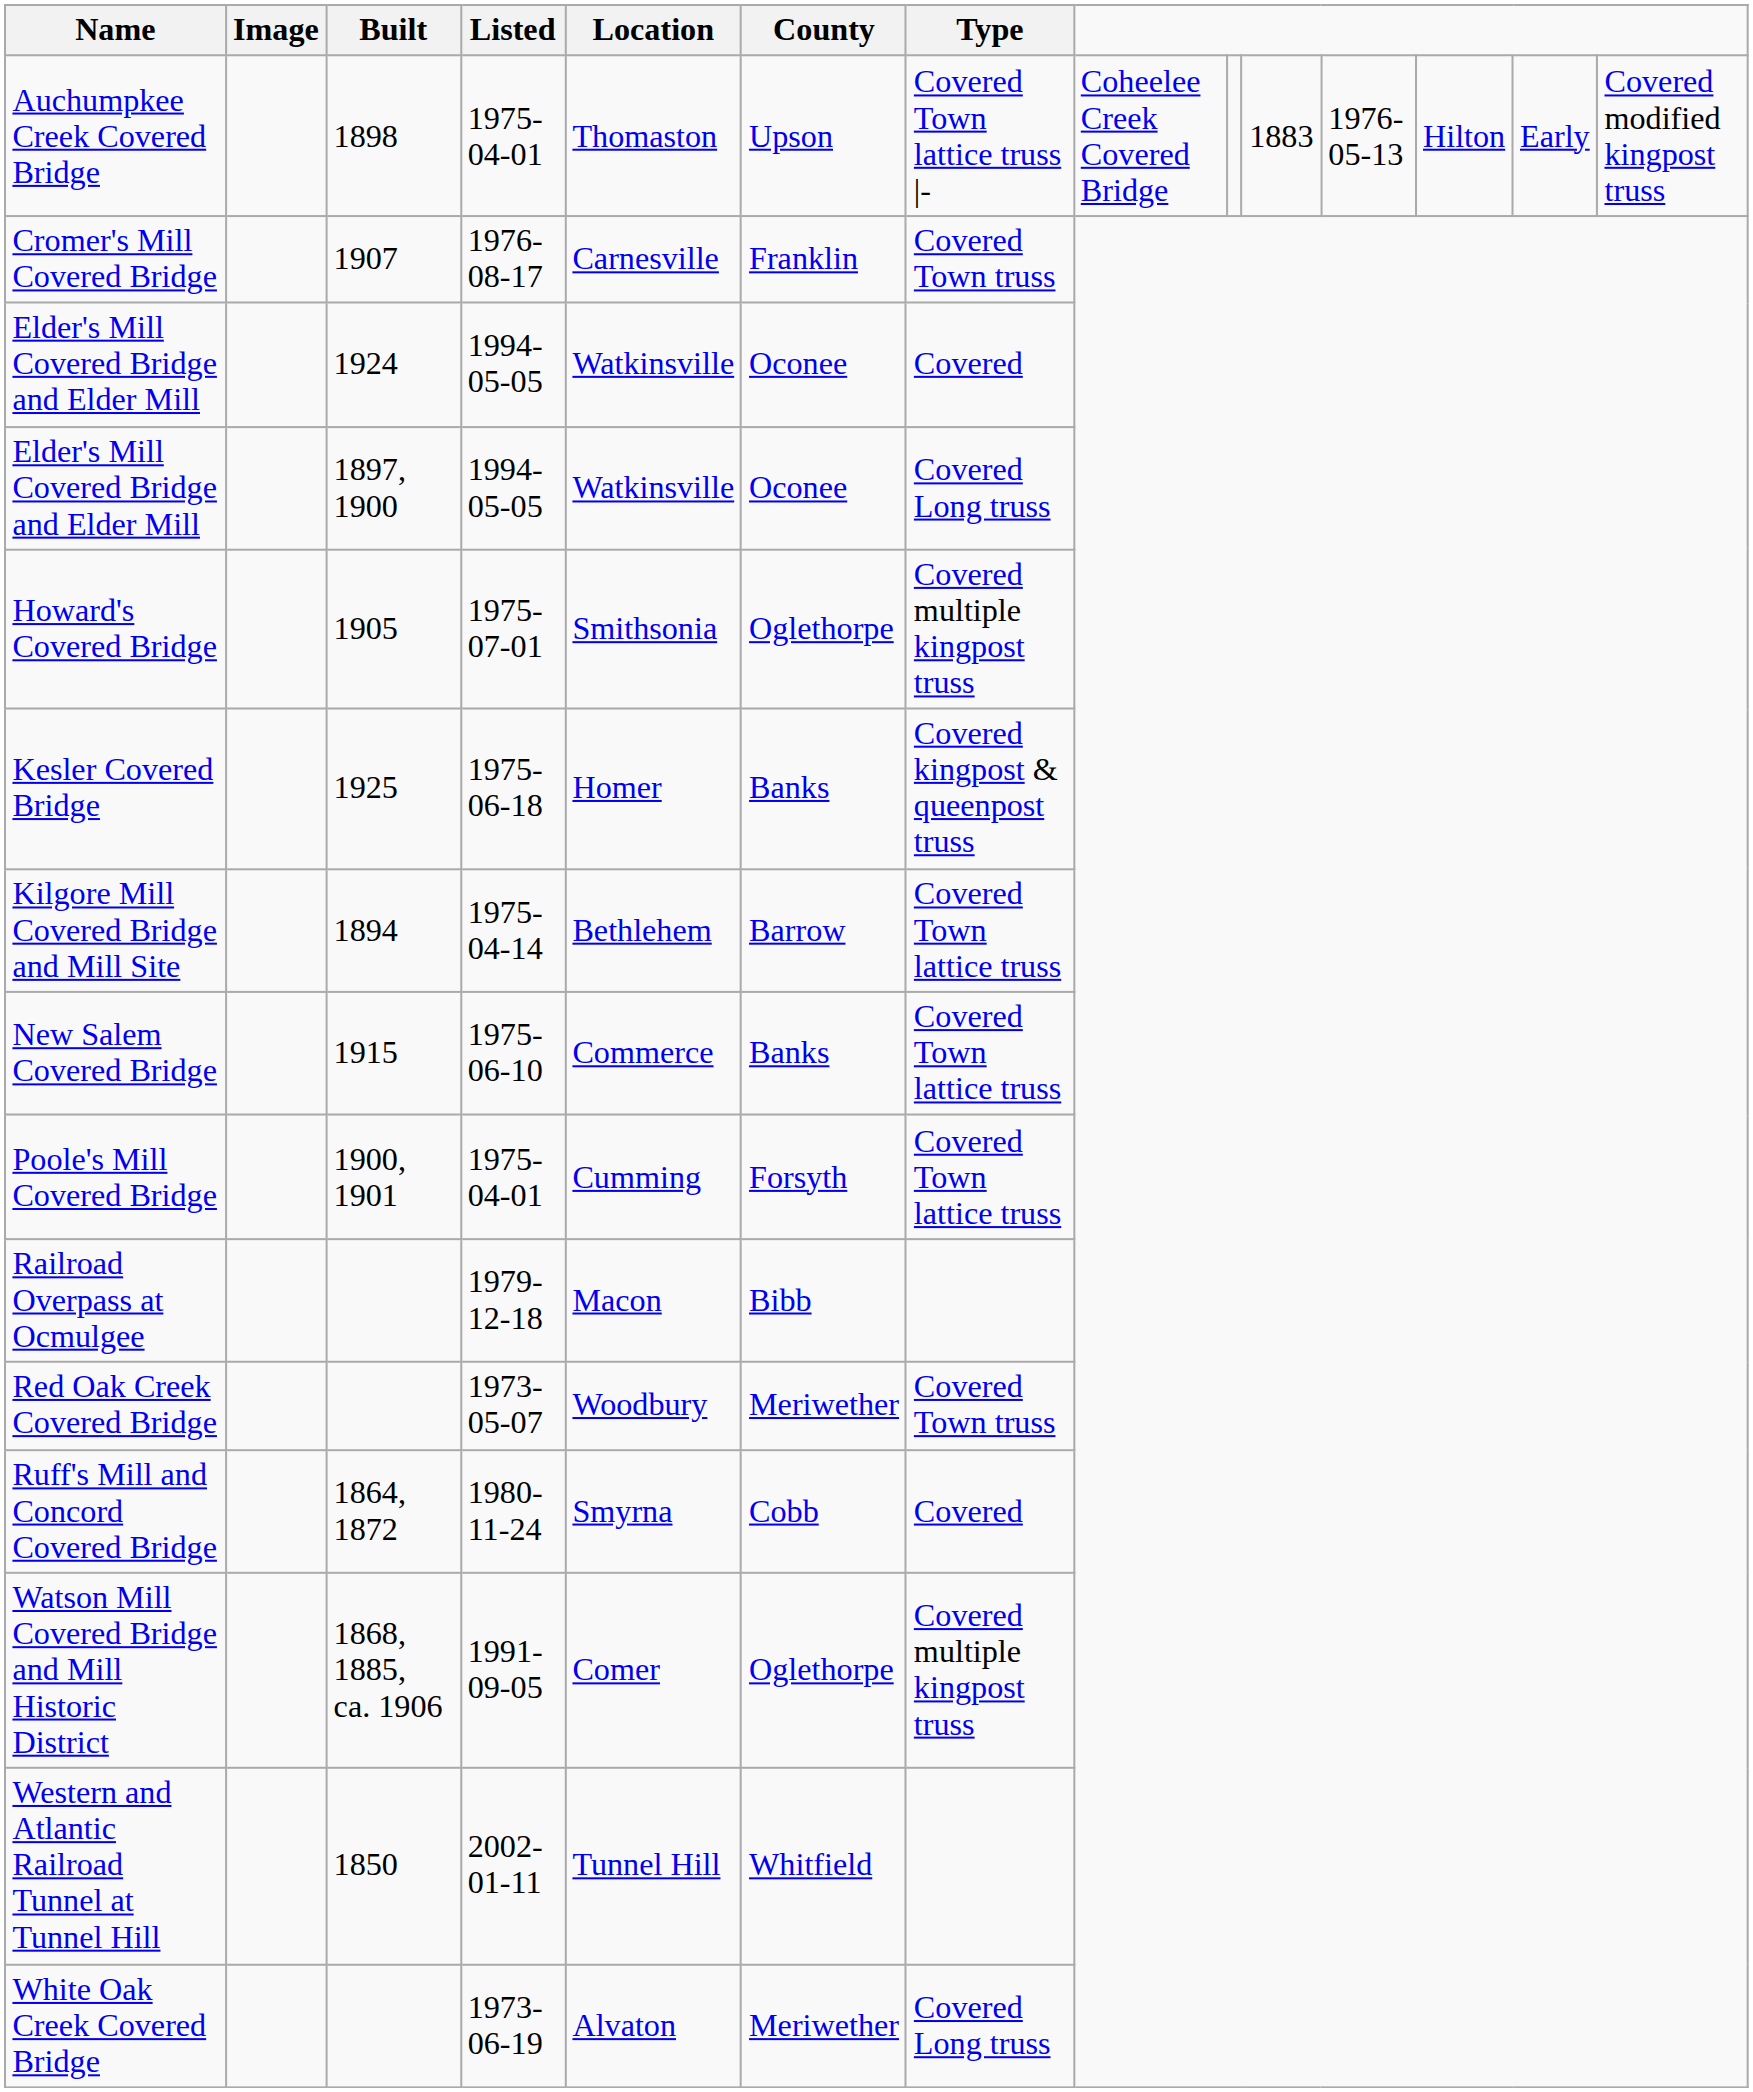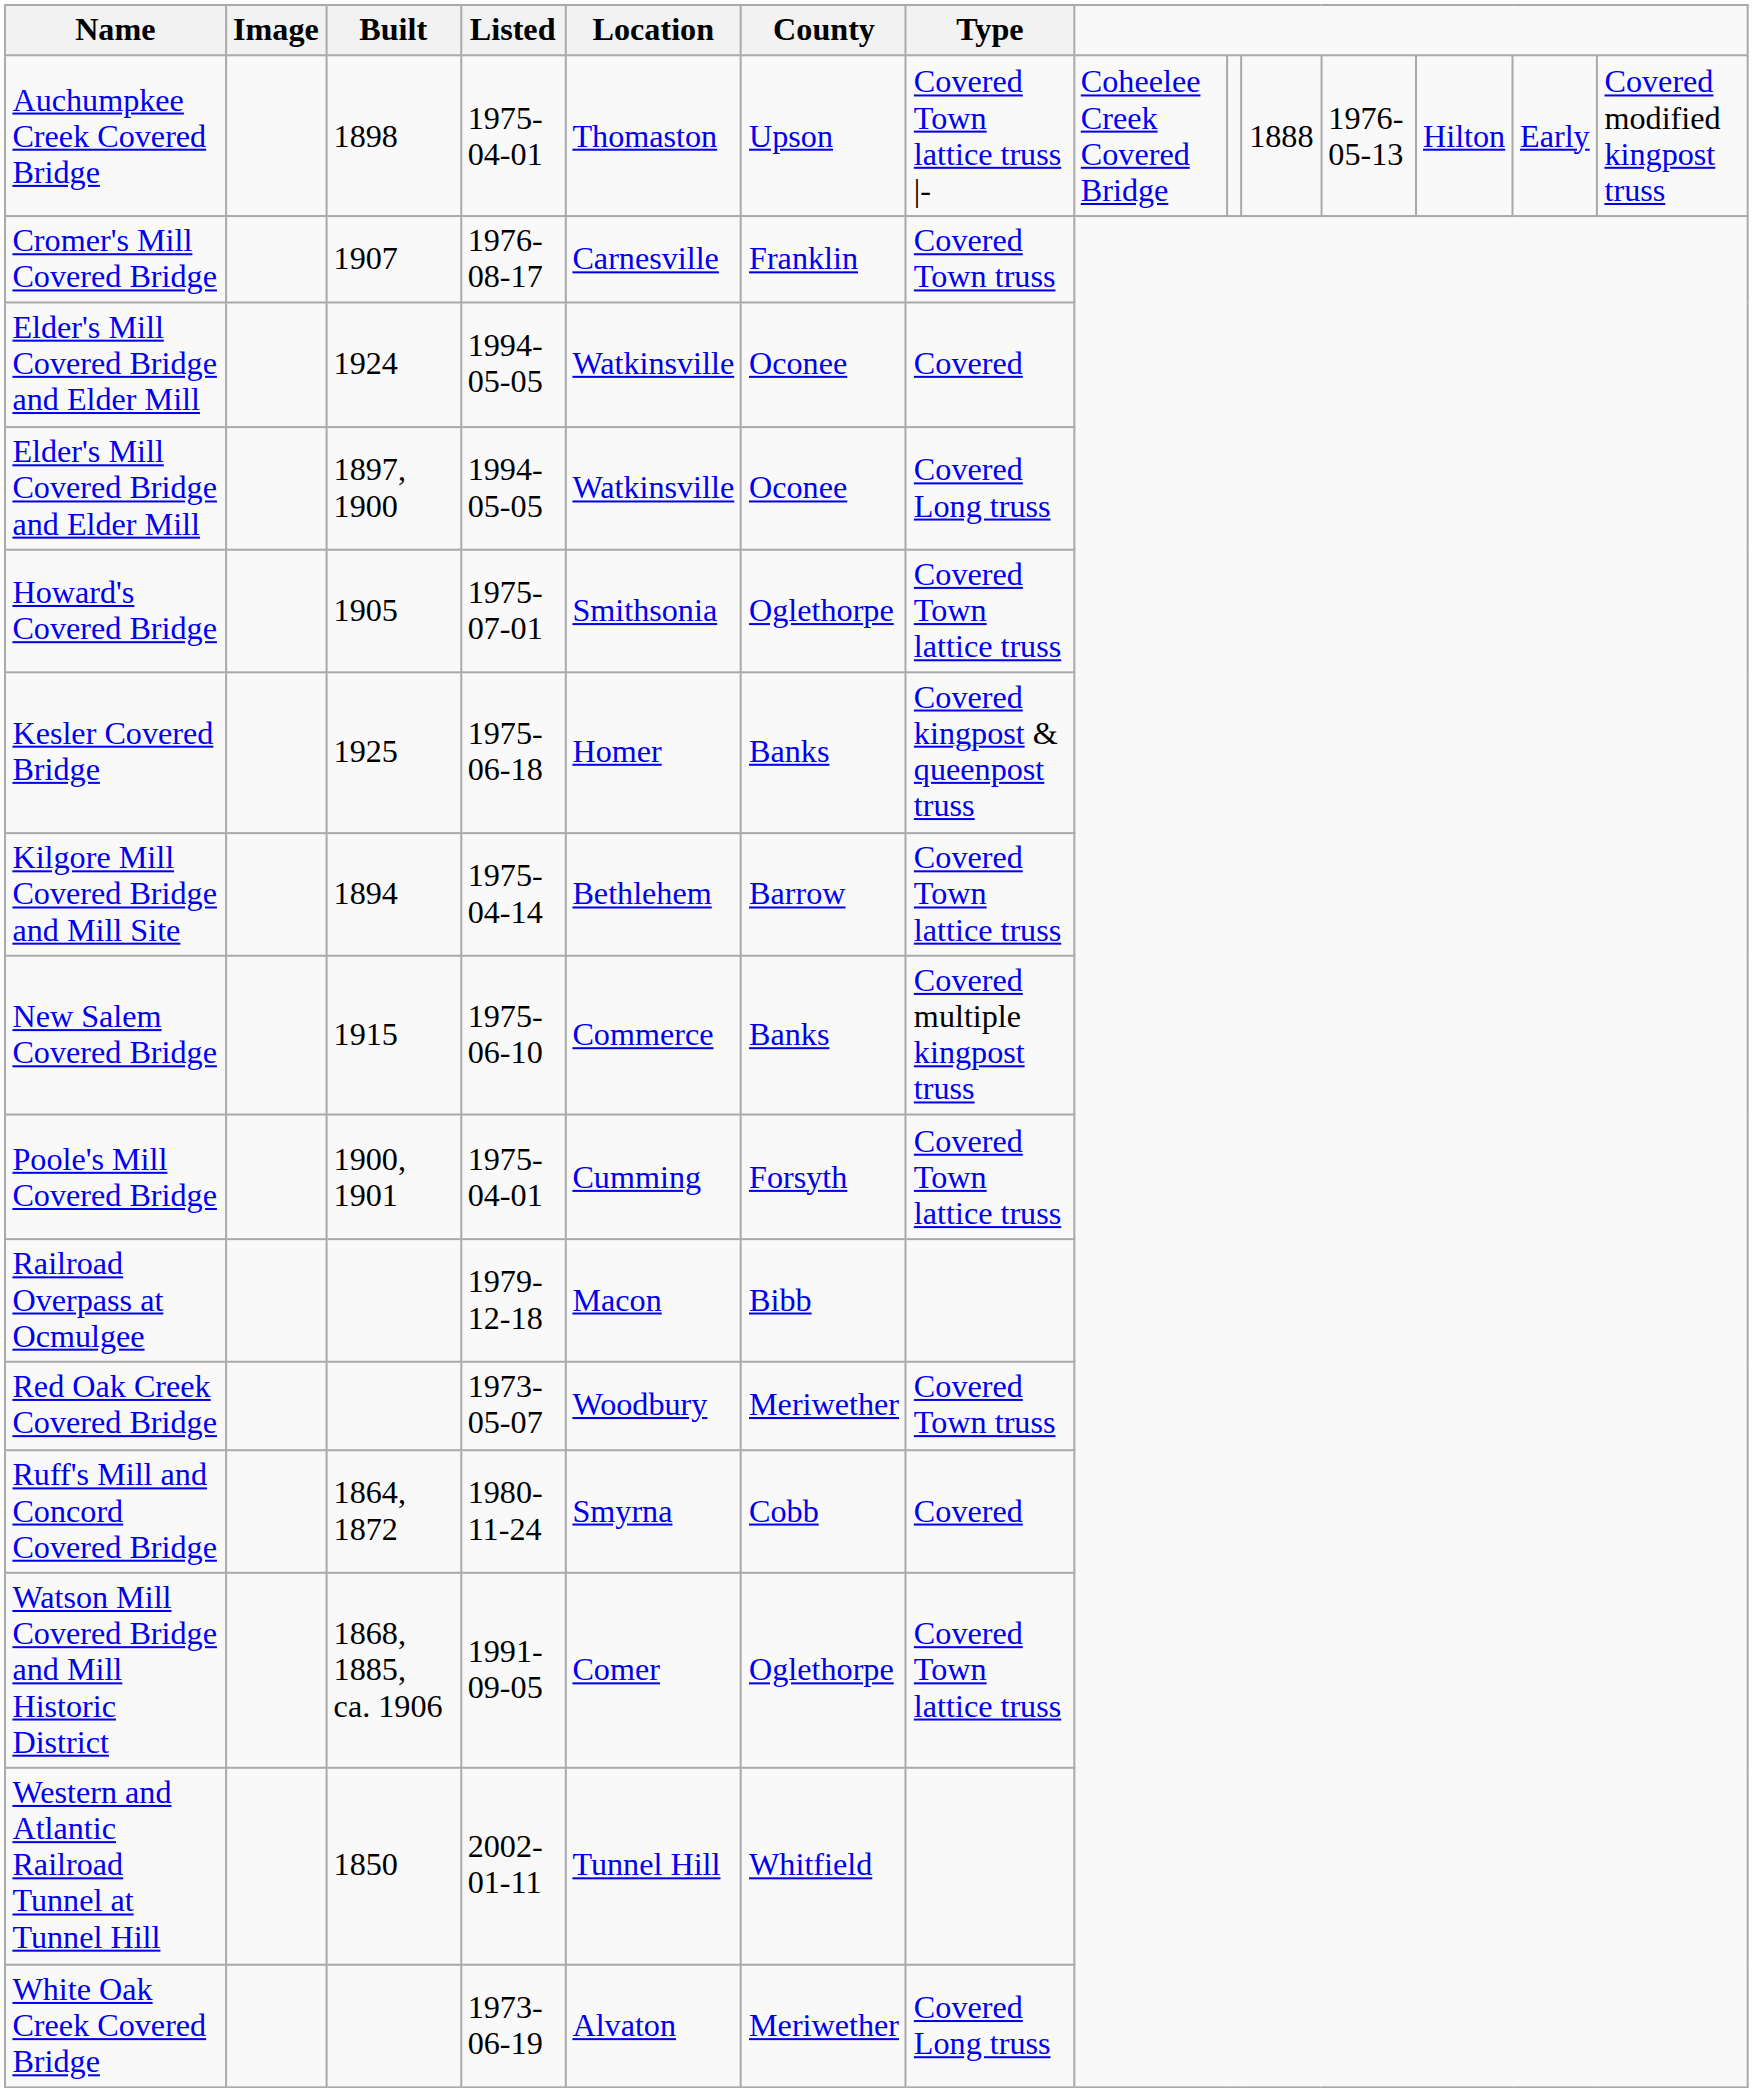(1281, 135) 1883 -> (1281, 135) 1888
(969, 628) Covered multiple kingpost truss -> (988, 610) Covered Town lattice truss
(988, 1053) Covered Town lattice truss -> (969, 1035) Covered multiple kingpost truss
(969, 1669) Covered multiple kingpost truss -> (988, 1669) Covered Town lattice truss
